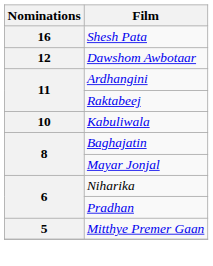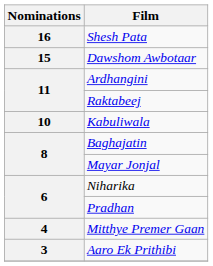(44, 58) 12 -> (44, 58) 15
(44, 228) 5 -> (44, 228) 4
+ row: (131, 250)
